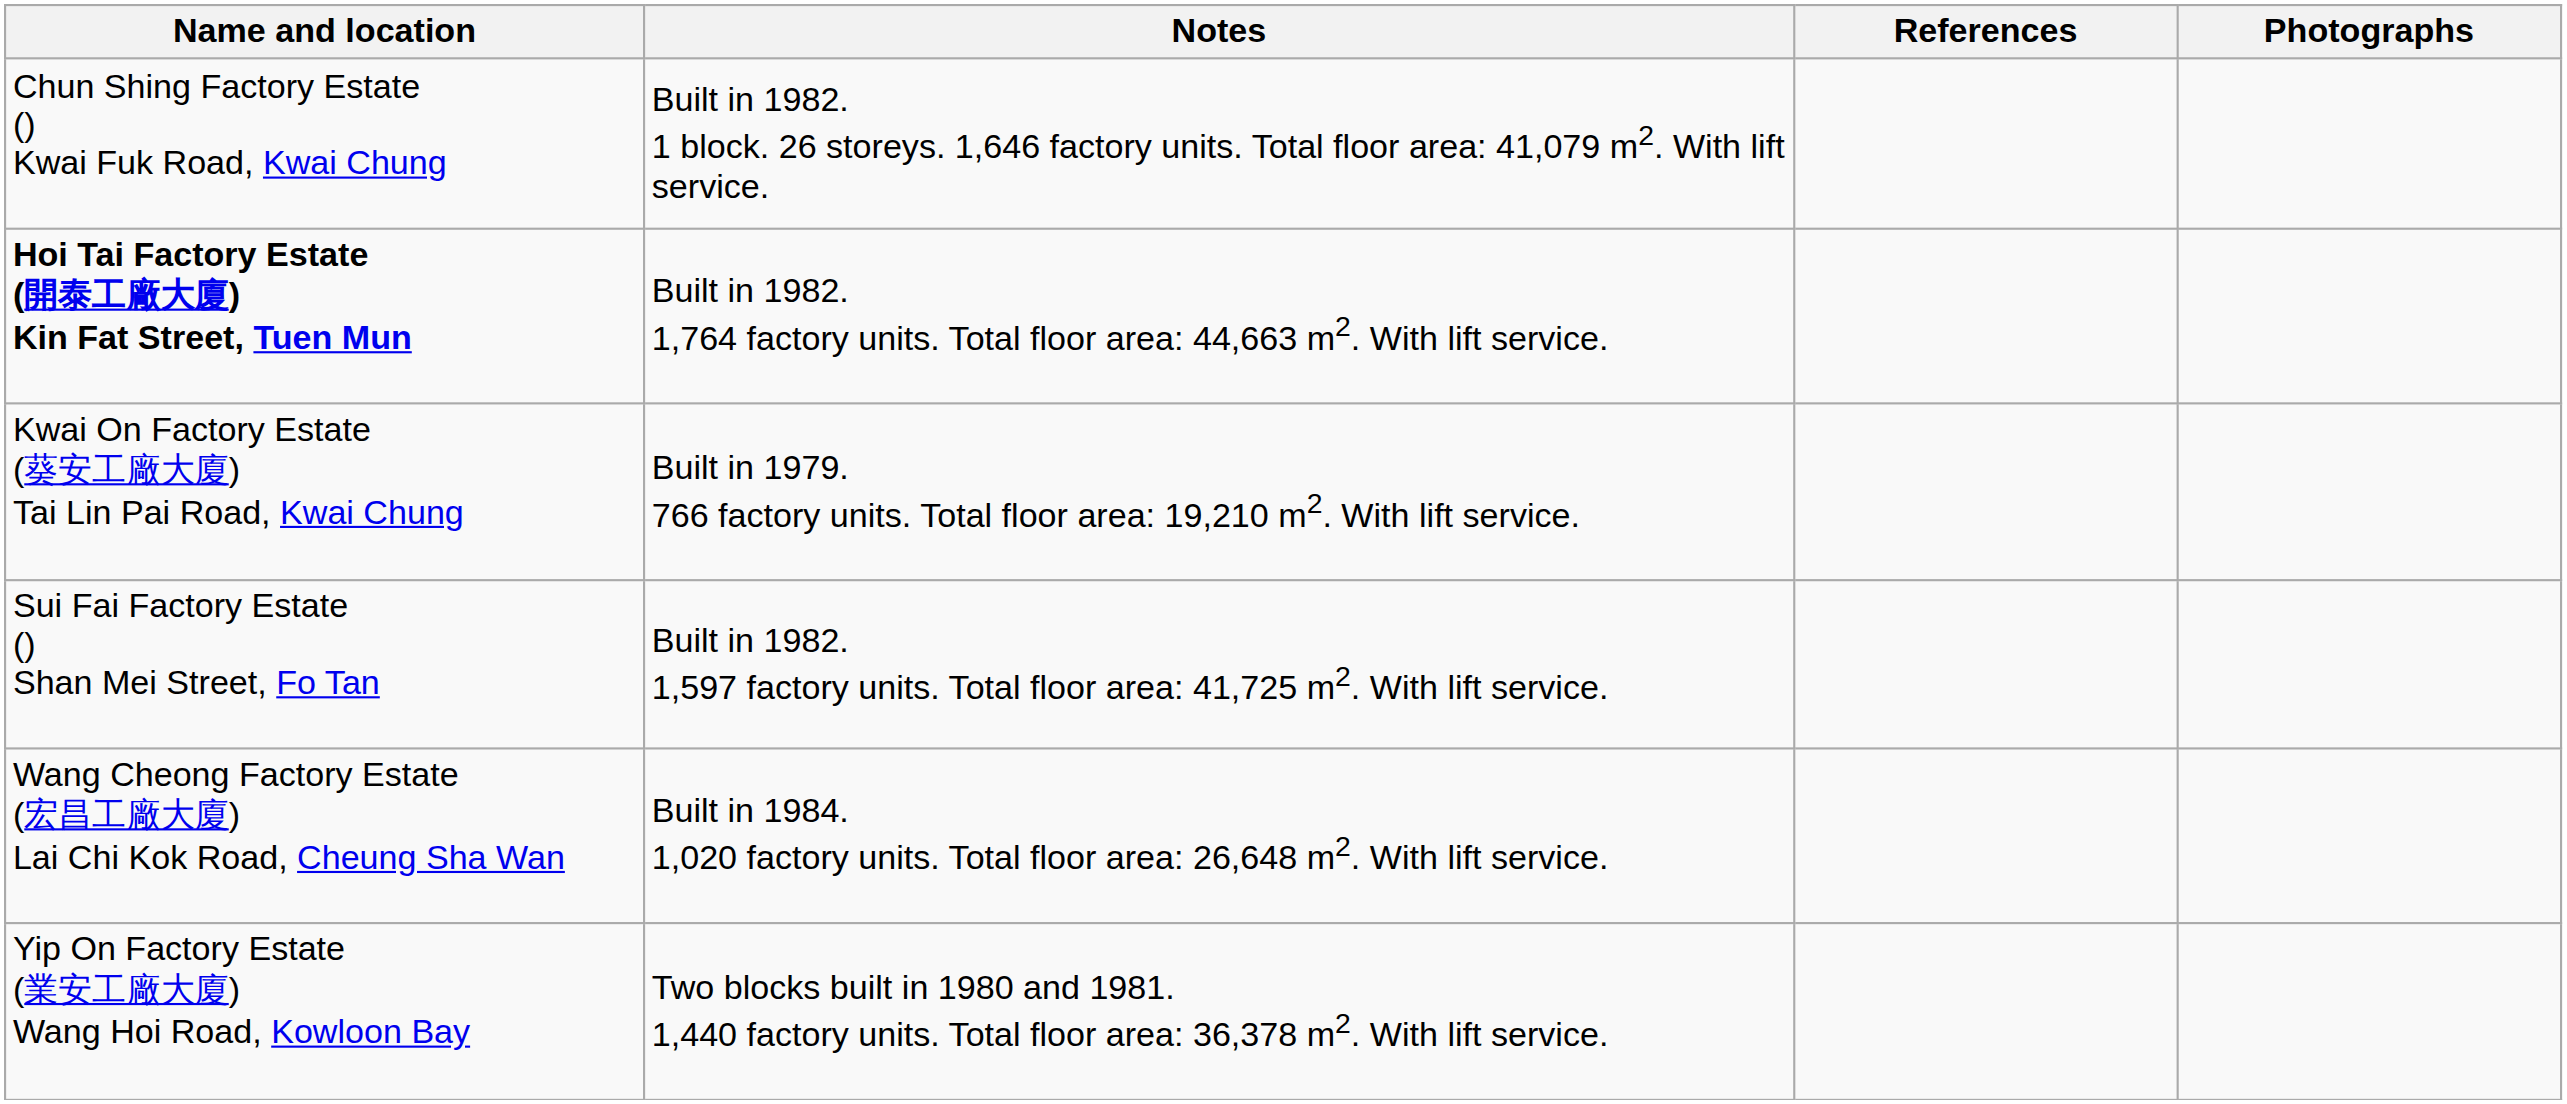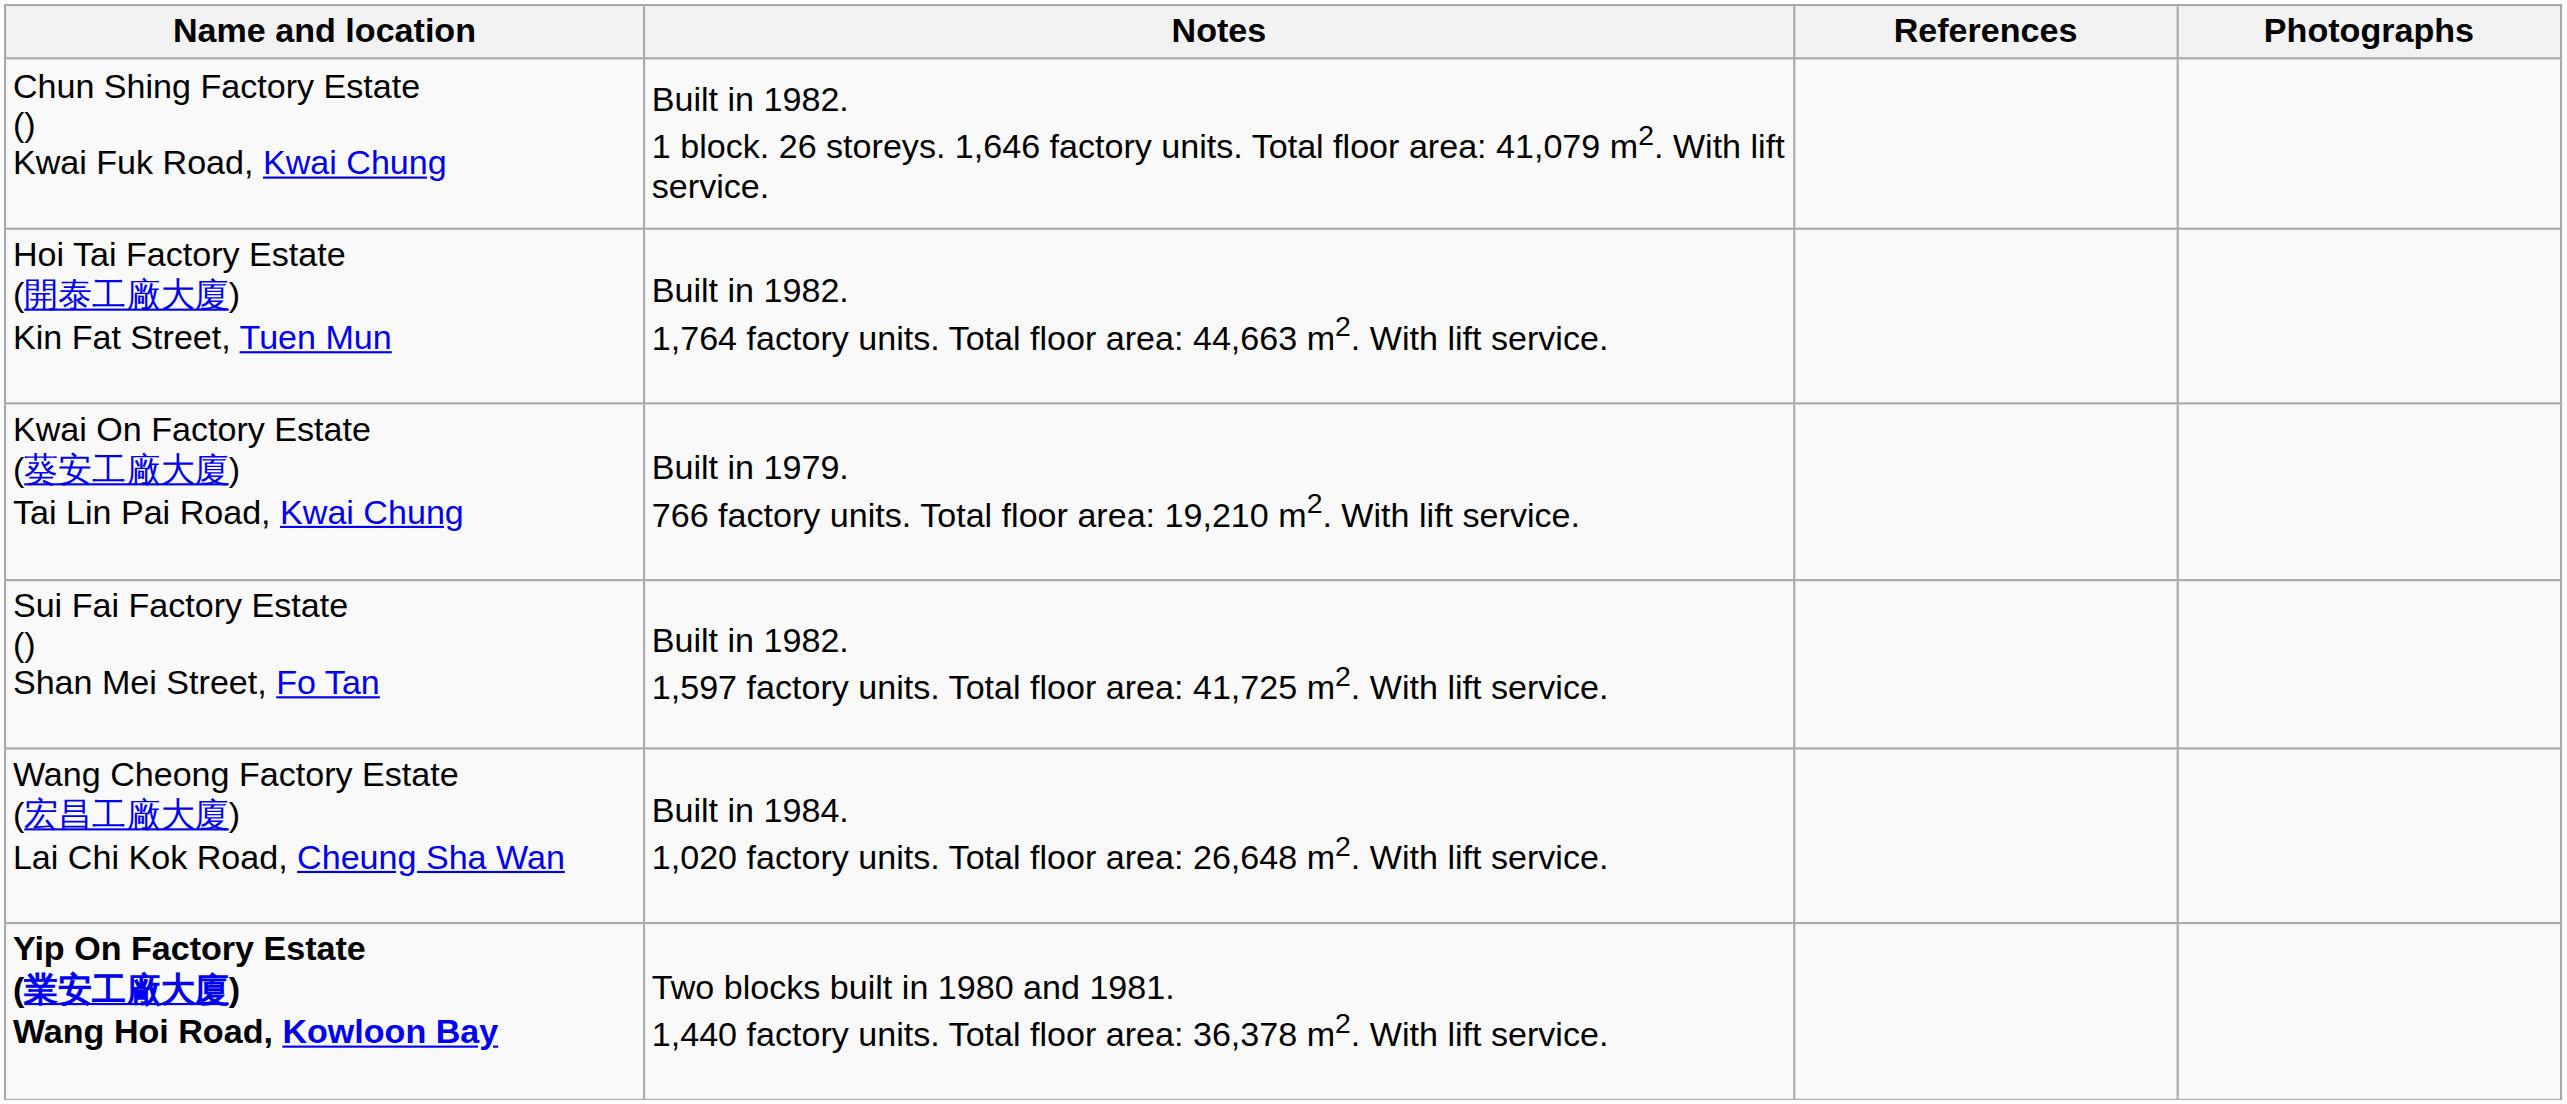(212, 296) bold -> (202, 296) normal
(242, 991) normal -> (256, 991) bold
